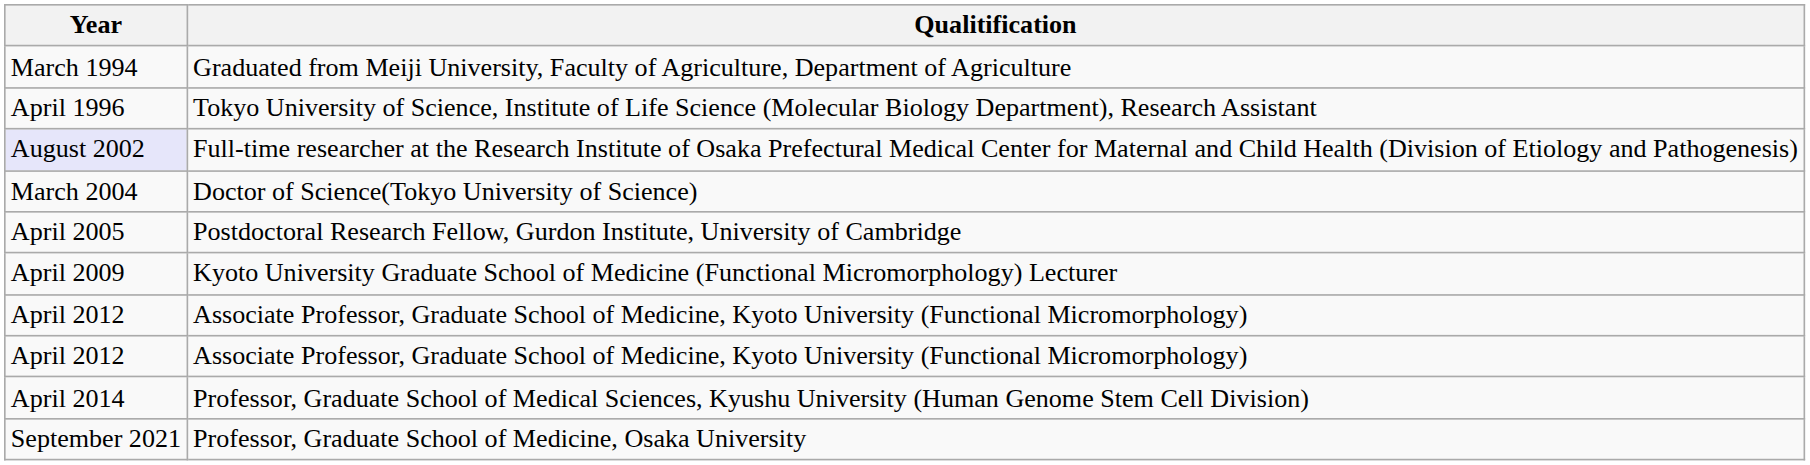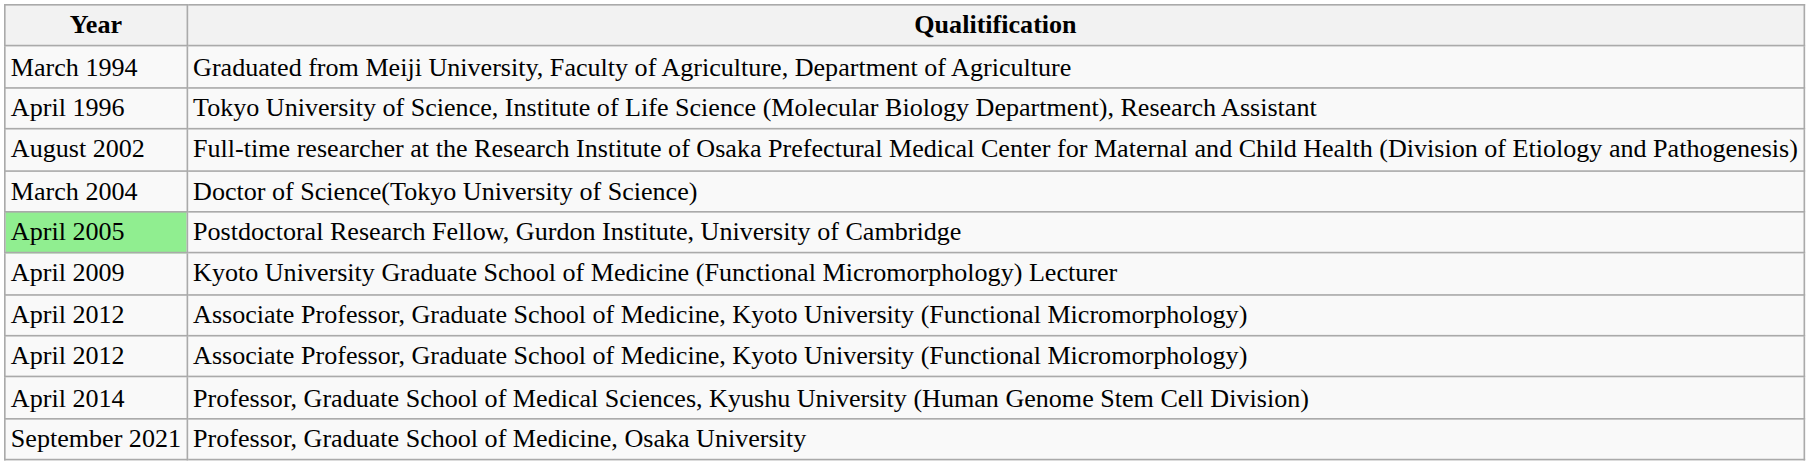(78, 149) lavender background -> (78, 149) no background
(68, 231) no background -> (68, 231) lightgreen background
